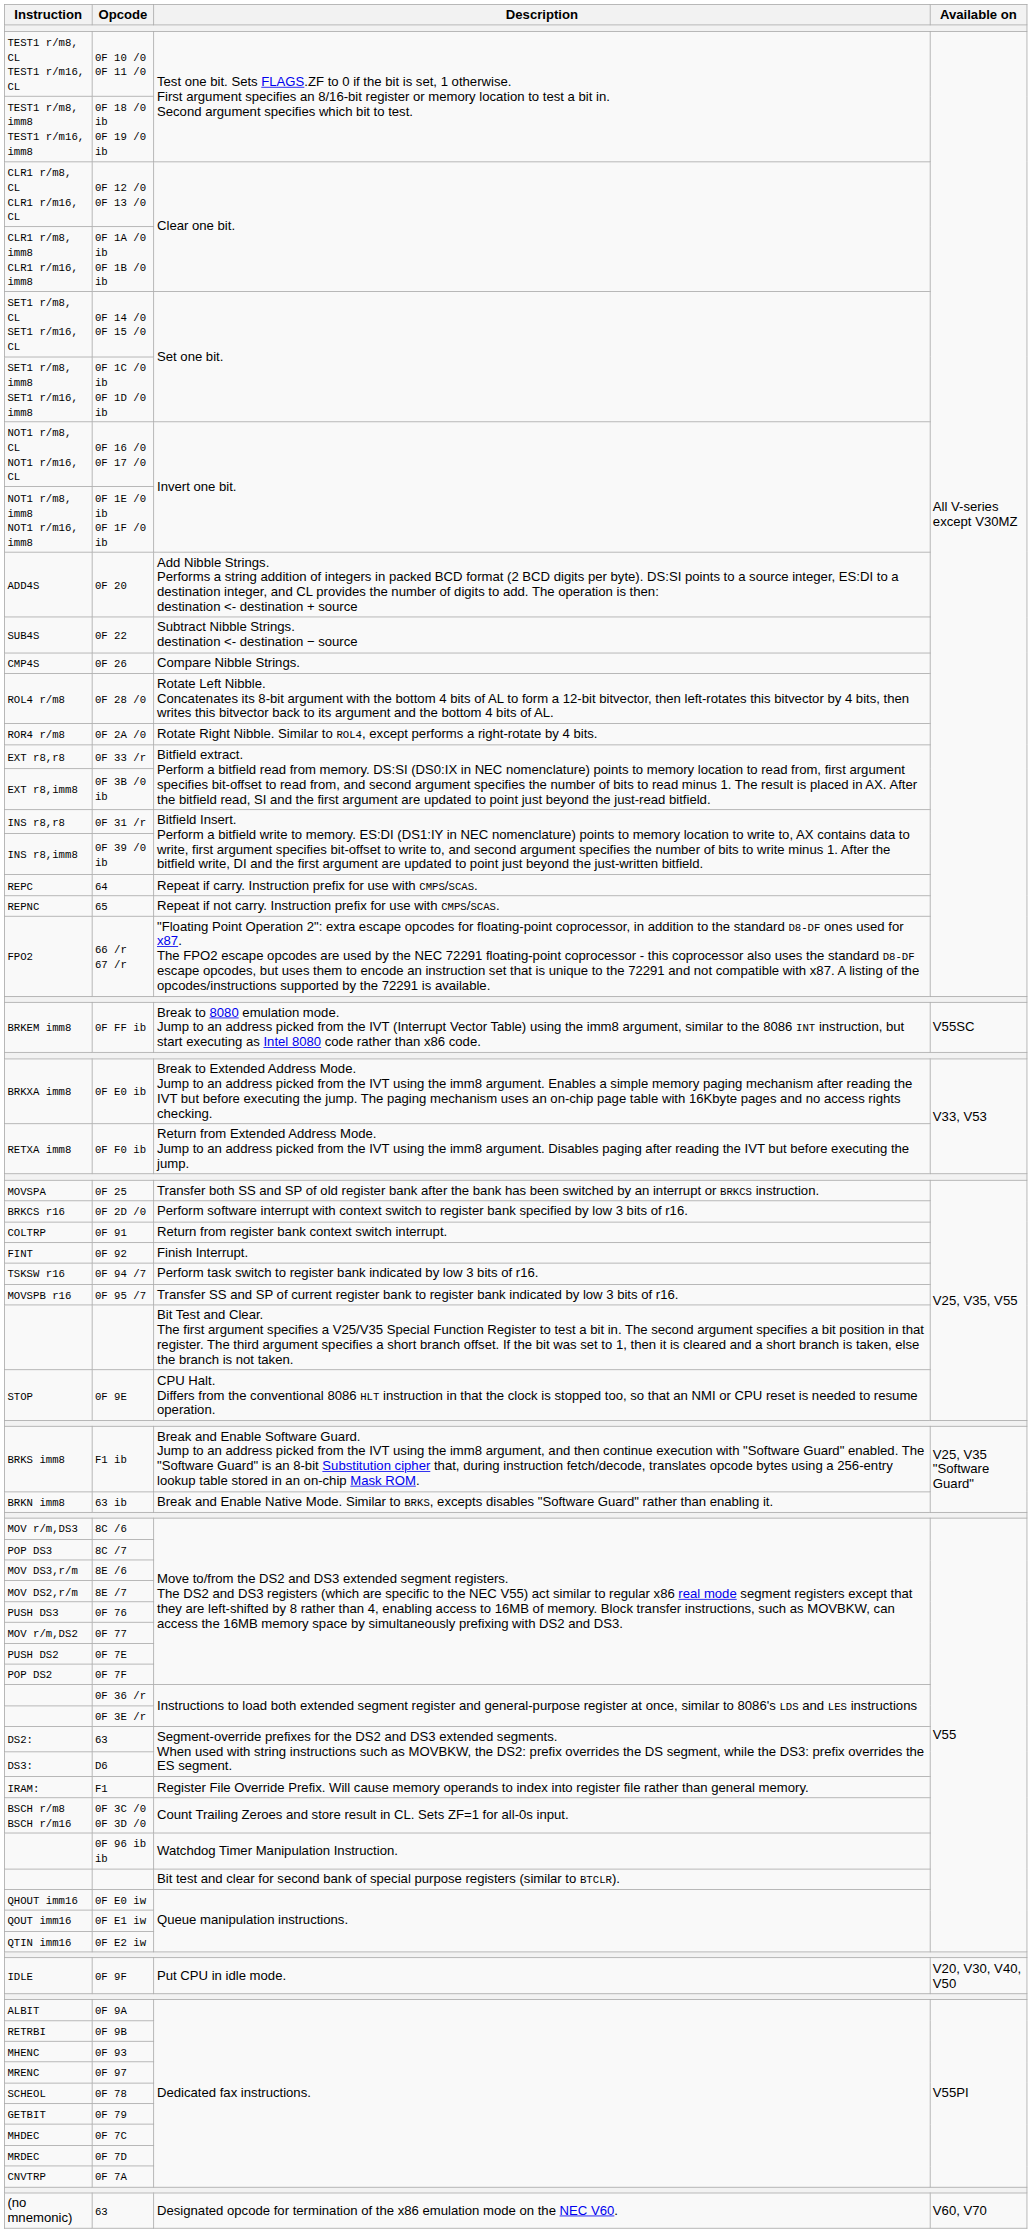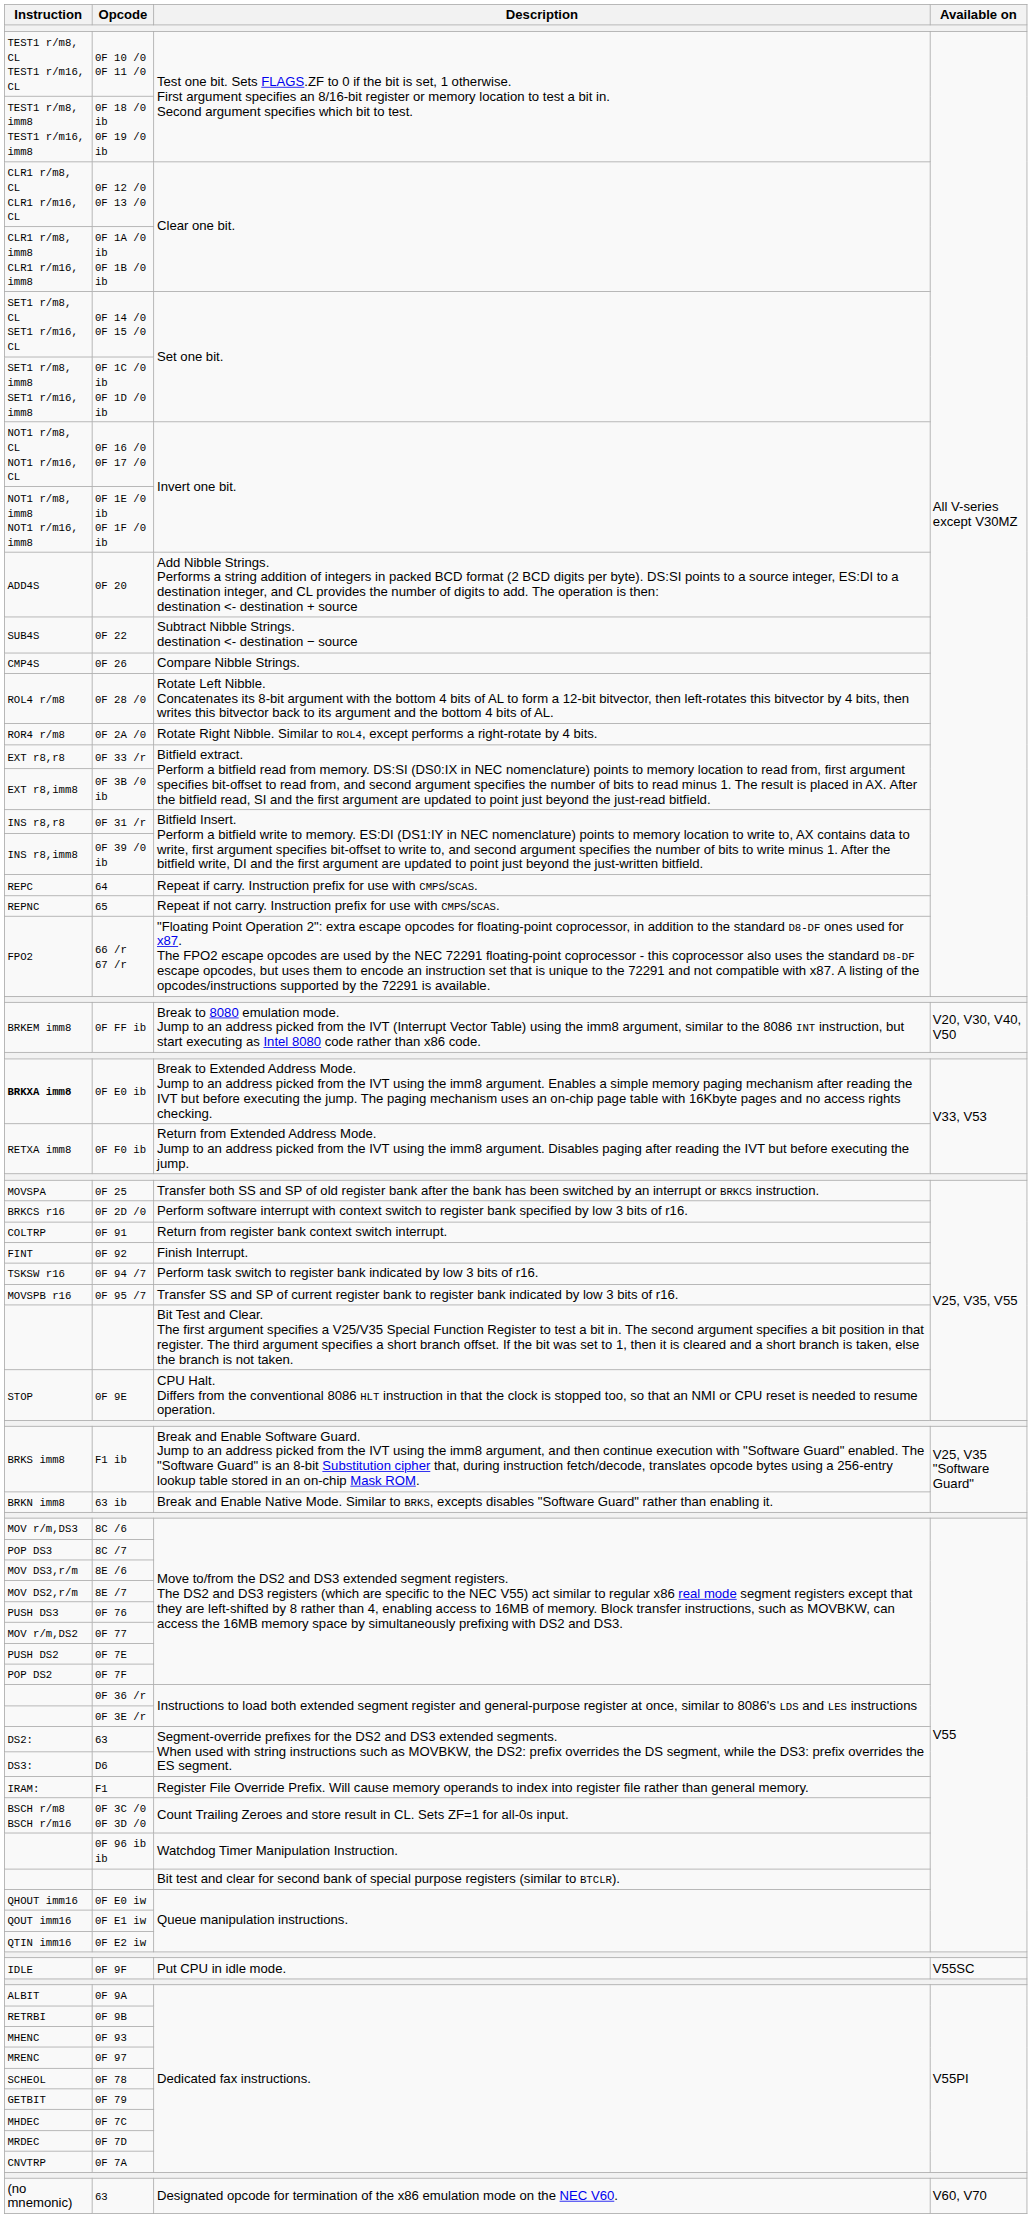(954, 1027) V55SC -> (977, 1027) V20, V30, V40, V50
(39, 1092) normal -> (39, 1091) bold
(977, 1975) V20, V30, V40, V50 -> (954, 1968) V55SC
